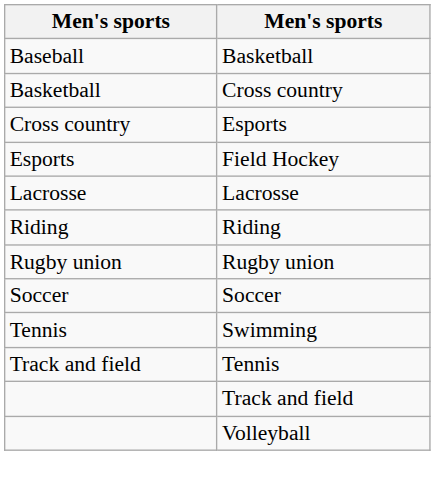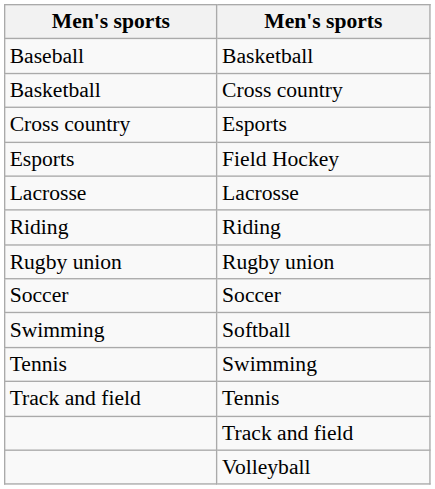+ row: (256, 329)
